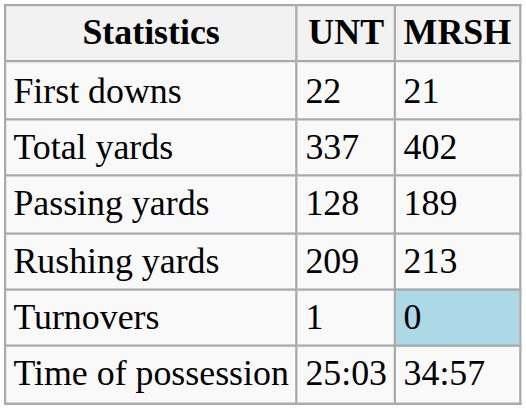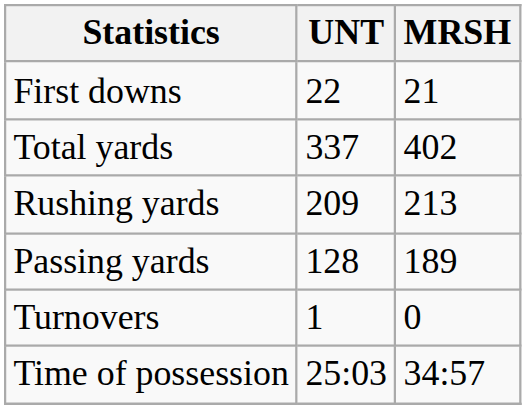rows swapped: (116, 260) <-> (111, 203)
(413, 317) lightblue background -> (413, 317) no background
